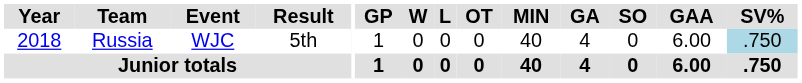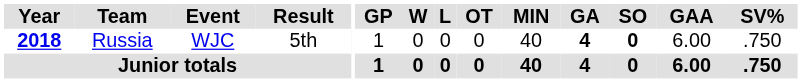(39, 41) normal -> (39, 41) bold
(585, 41) normal -> (585, 41) bold
(633, 41) normal -> (633, 41) bold
(762, 41) lightblue background -> (762, 41) no background
